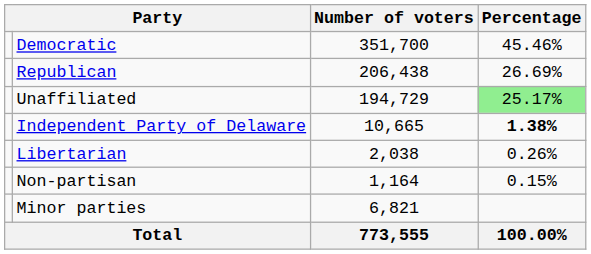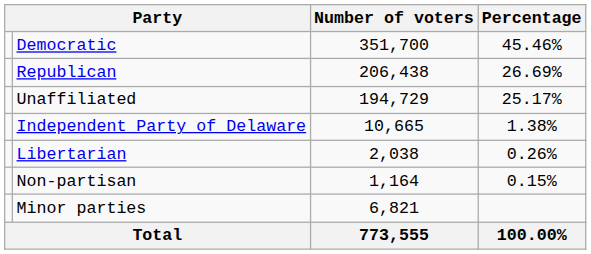(532, 100) lightgreen background -> (532, 100) no background
(532, 127) bold -> (532, 127) normal
